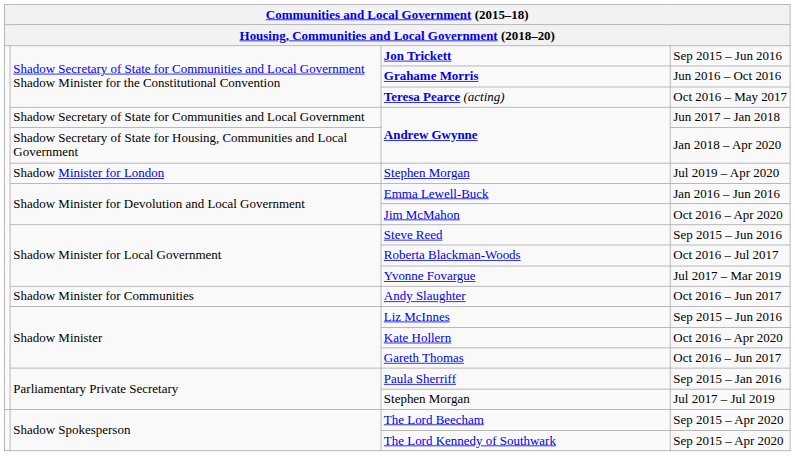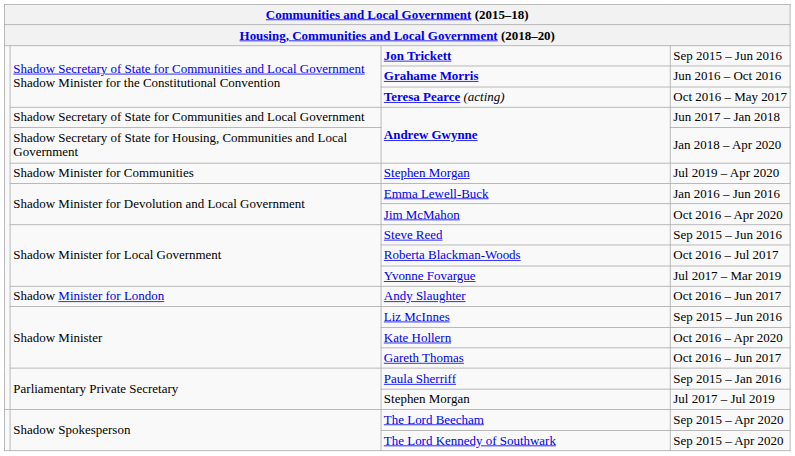(89, 173) Shadow Minister for London -> (104, 173) Shadow Minister for Communities
(104, 296) Shadow Minister for Communities -> (89, 296) Shadow Minister for London
